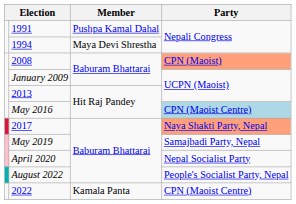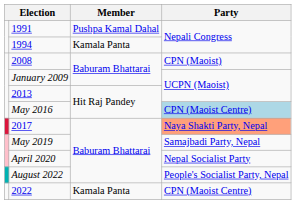(115, 45) Maya Devi Shrestha -> (101, 45) Kamala Panta
(193, 61) lightsalmon background -> (193, 61) no background
